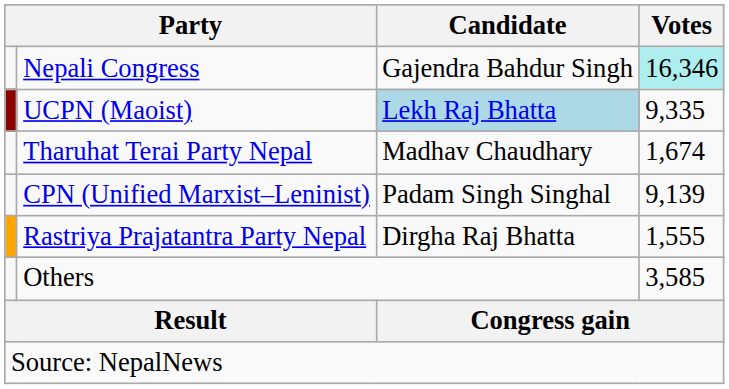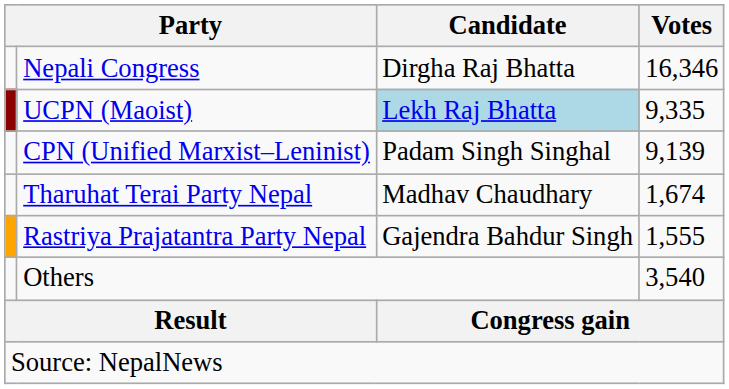(508, 67) Gajendra Bahdur Singh -> (479, 67) Dirgha Raj Bhatta
(682, 67) paleturquoise background -> (682, 67) no background
rows swapped: (197, 194) <-> (168, 151)
(479, 236) Dirgha Raj Bhatta -> (508, 236) Gajendra Bahdur Singh
(675, 278) 3,585 -> (675, 278) 3,540
